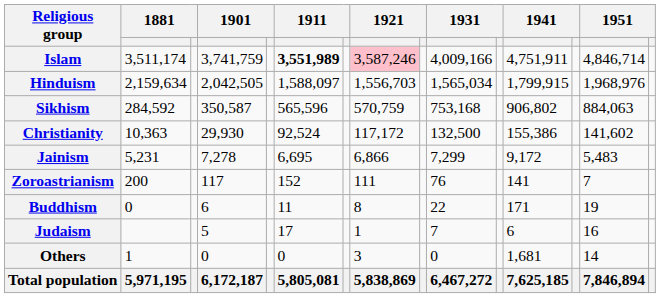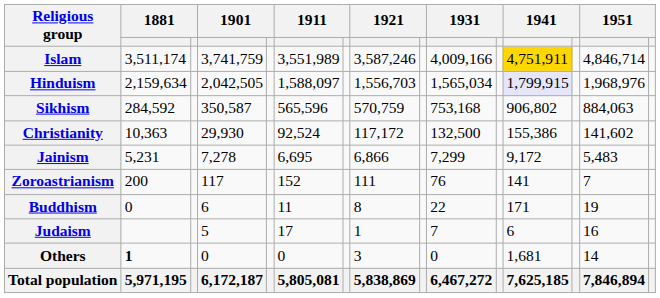(308, 58) bold -> (308, 58) normal
(385, 58) pink background -> (385, 58) no background
(537, 58) no background -> (537, 58) gold background
(538, 83) no background -> (538, 83) lavender background
(129, 255) normal -> (129, 255) bold
